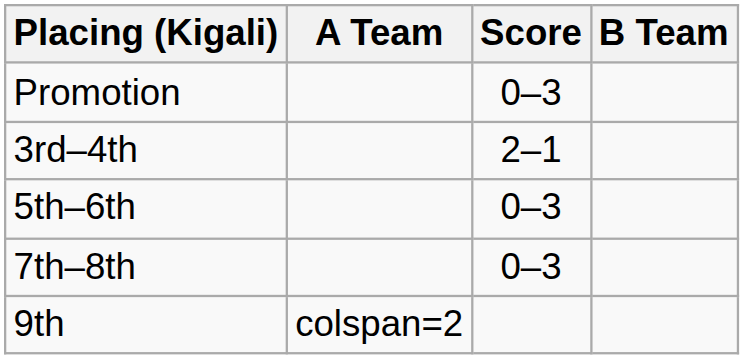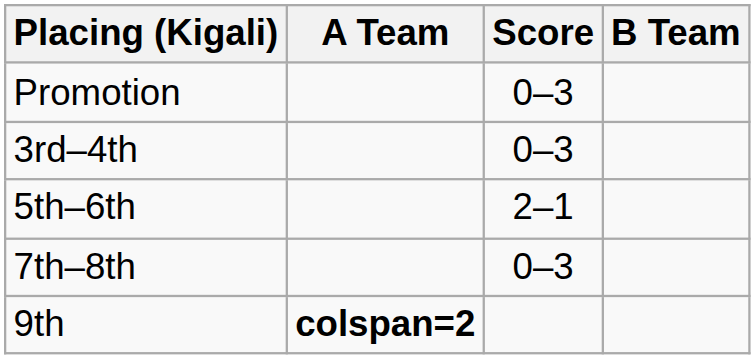(531, 149) 2–1 -> (543, 149) 0–3
(531, 207) 0–3 -> (543, 207) 2–1
(379, 324) normal -> (385, 324) bold
